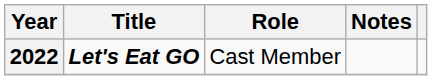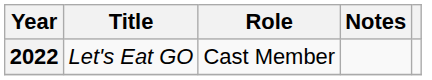(134, 56) bold -> (131, 56) normal
